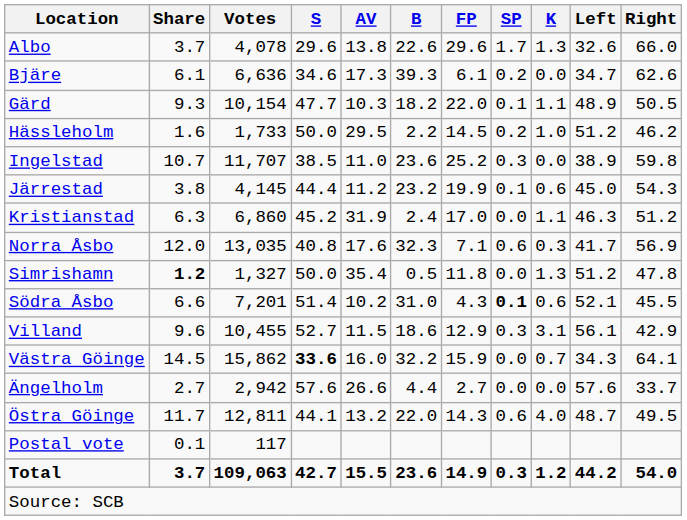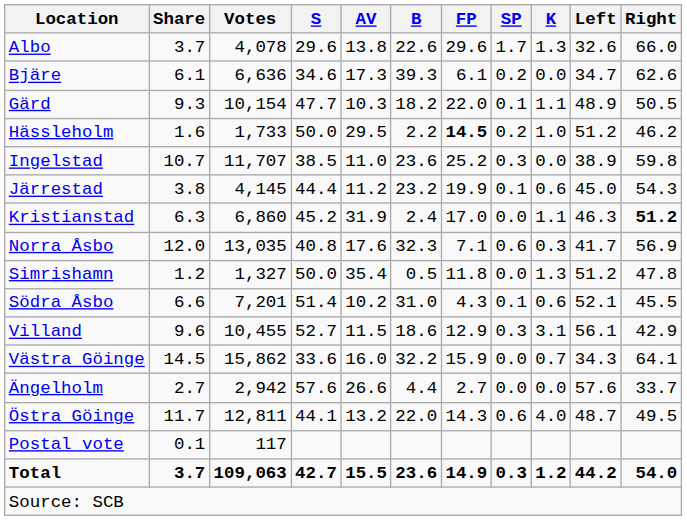(466, 132) normal -> (466, 132) bold
(656, 218) normal -> (656, 218) bold
(190, 274) bold -> (190, 274) normal
(511, 303) bold -> (511, 303) normal
(316, 360) bold -> (316, 360) normal
